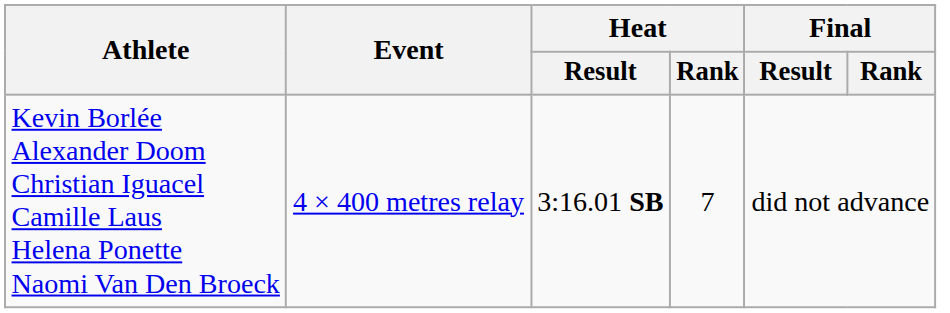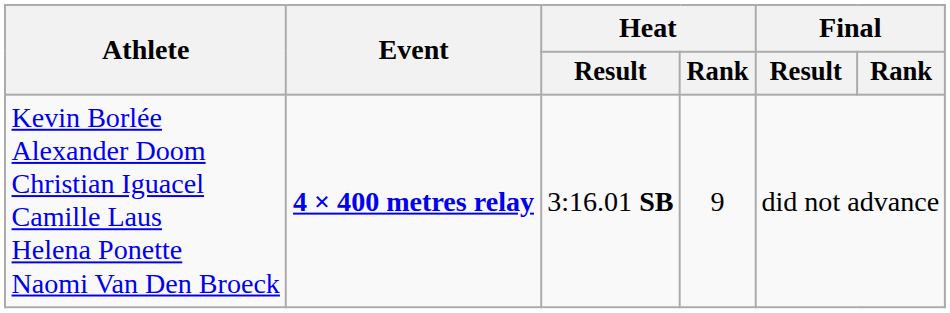(409, 201) normal -> (414, 201) bold
(707, 201) 7 -> (717, 201) 9
